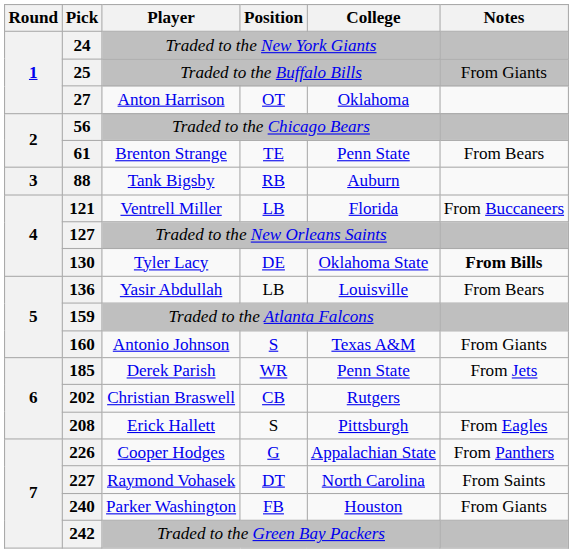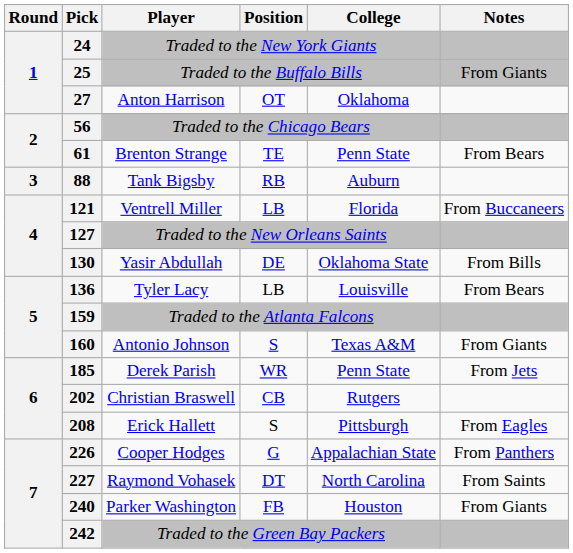(171, 262) Tyler Lacy -> (171, 262) Yasir Abdullah
(504, 262) bold -> (504, 262) normal
(171, 289) Yasir Abdullah -> (171, 289) Tyler Lacy
